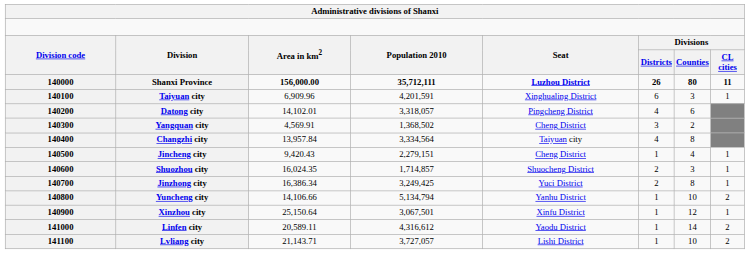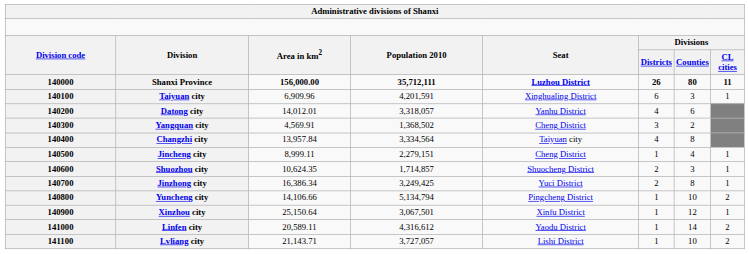(299, 111) 14,102.01 -> (299, 111) 14,012.01
(561, 111) Pingcheng District -> (561, 111) Yanhu District
(299, 154) 9,420.43 -> (299, 154) 8,999.11
(299, 169) 16,024.35 -> (299, 169) 10,624.35
(561, 198) Yanhu District -> (561, 198) Pingcheng District
